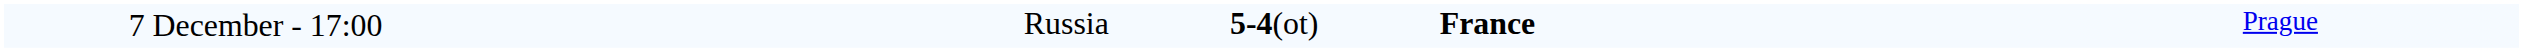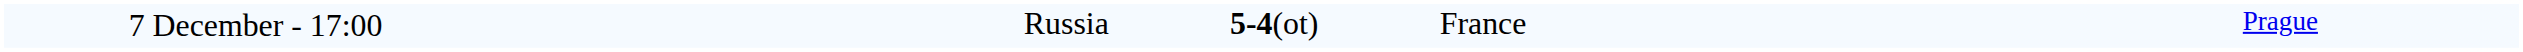(1487, 23) bold -> (1483, 23) normal
